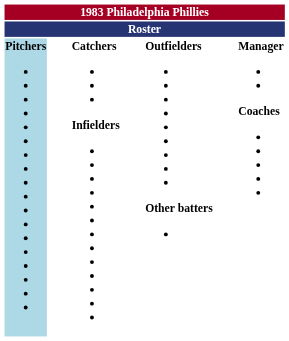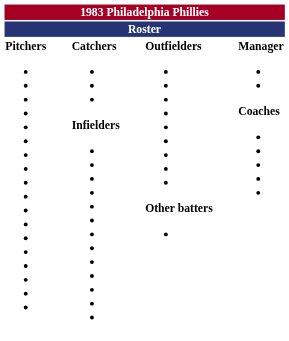(26, 177) lightblue background -> (26, 177) no background
